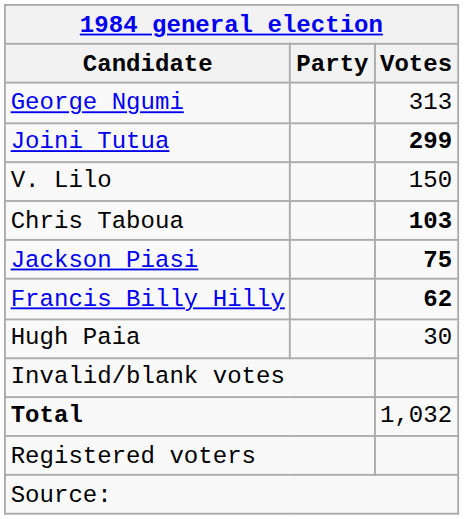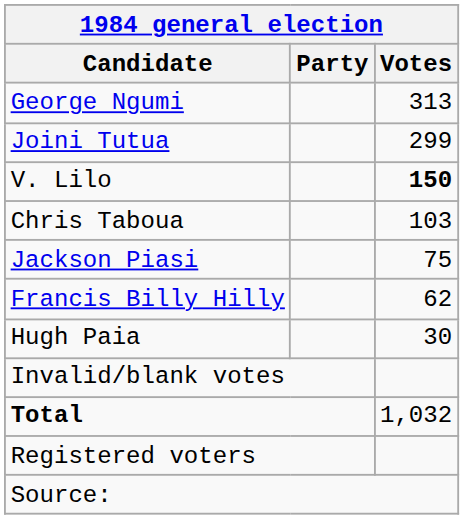(430, 142) bold -> (430, 142) normal
(430, 181) normal -> (430, 181) bold
(430, 221) bold -> (430, 221) normal
(438, 260) bold -> (438, 260) normal
(438, 299) bold -> (438, 299) normal
